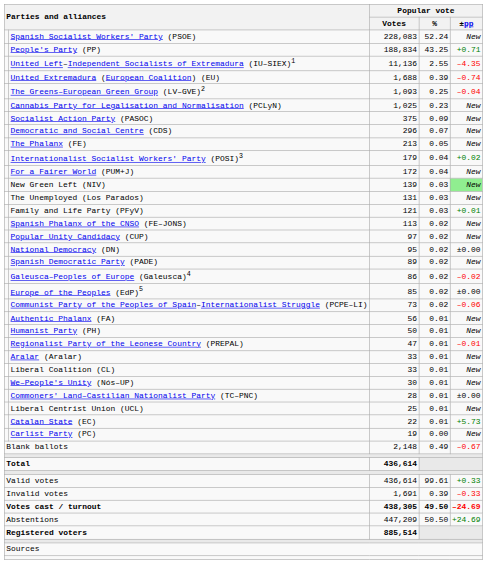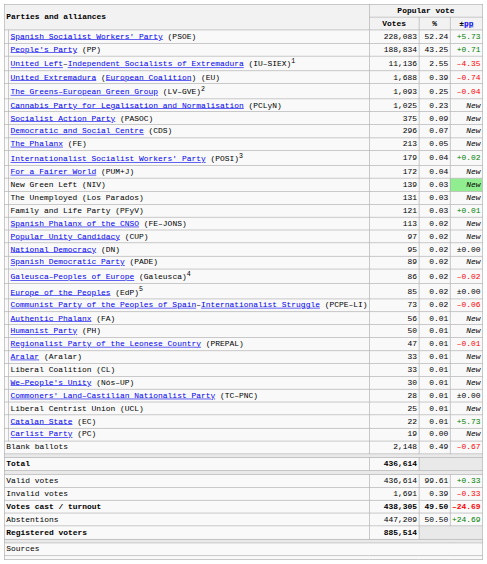(473, 37) New -> (469, 37) +5.73
